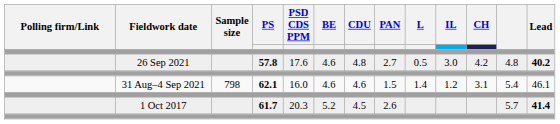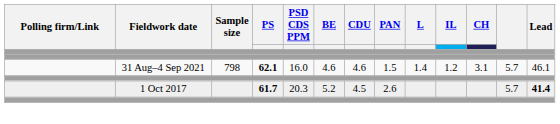- row: (163, 63)
(512, 84) 5.4 -> (512, 68) 5.7
